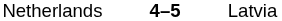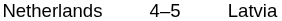(165, 11) bold -> (165, 11) normal
